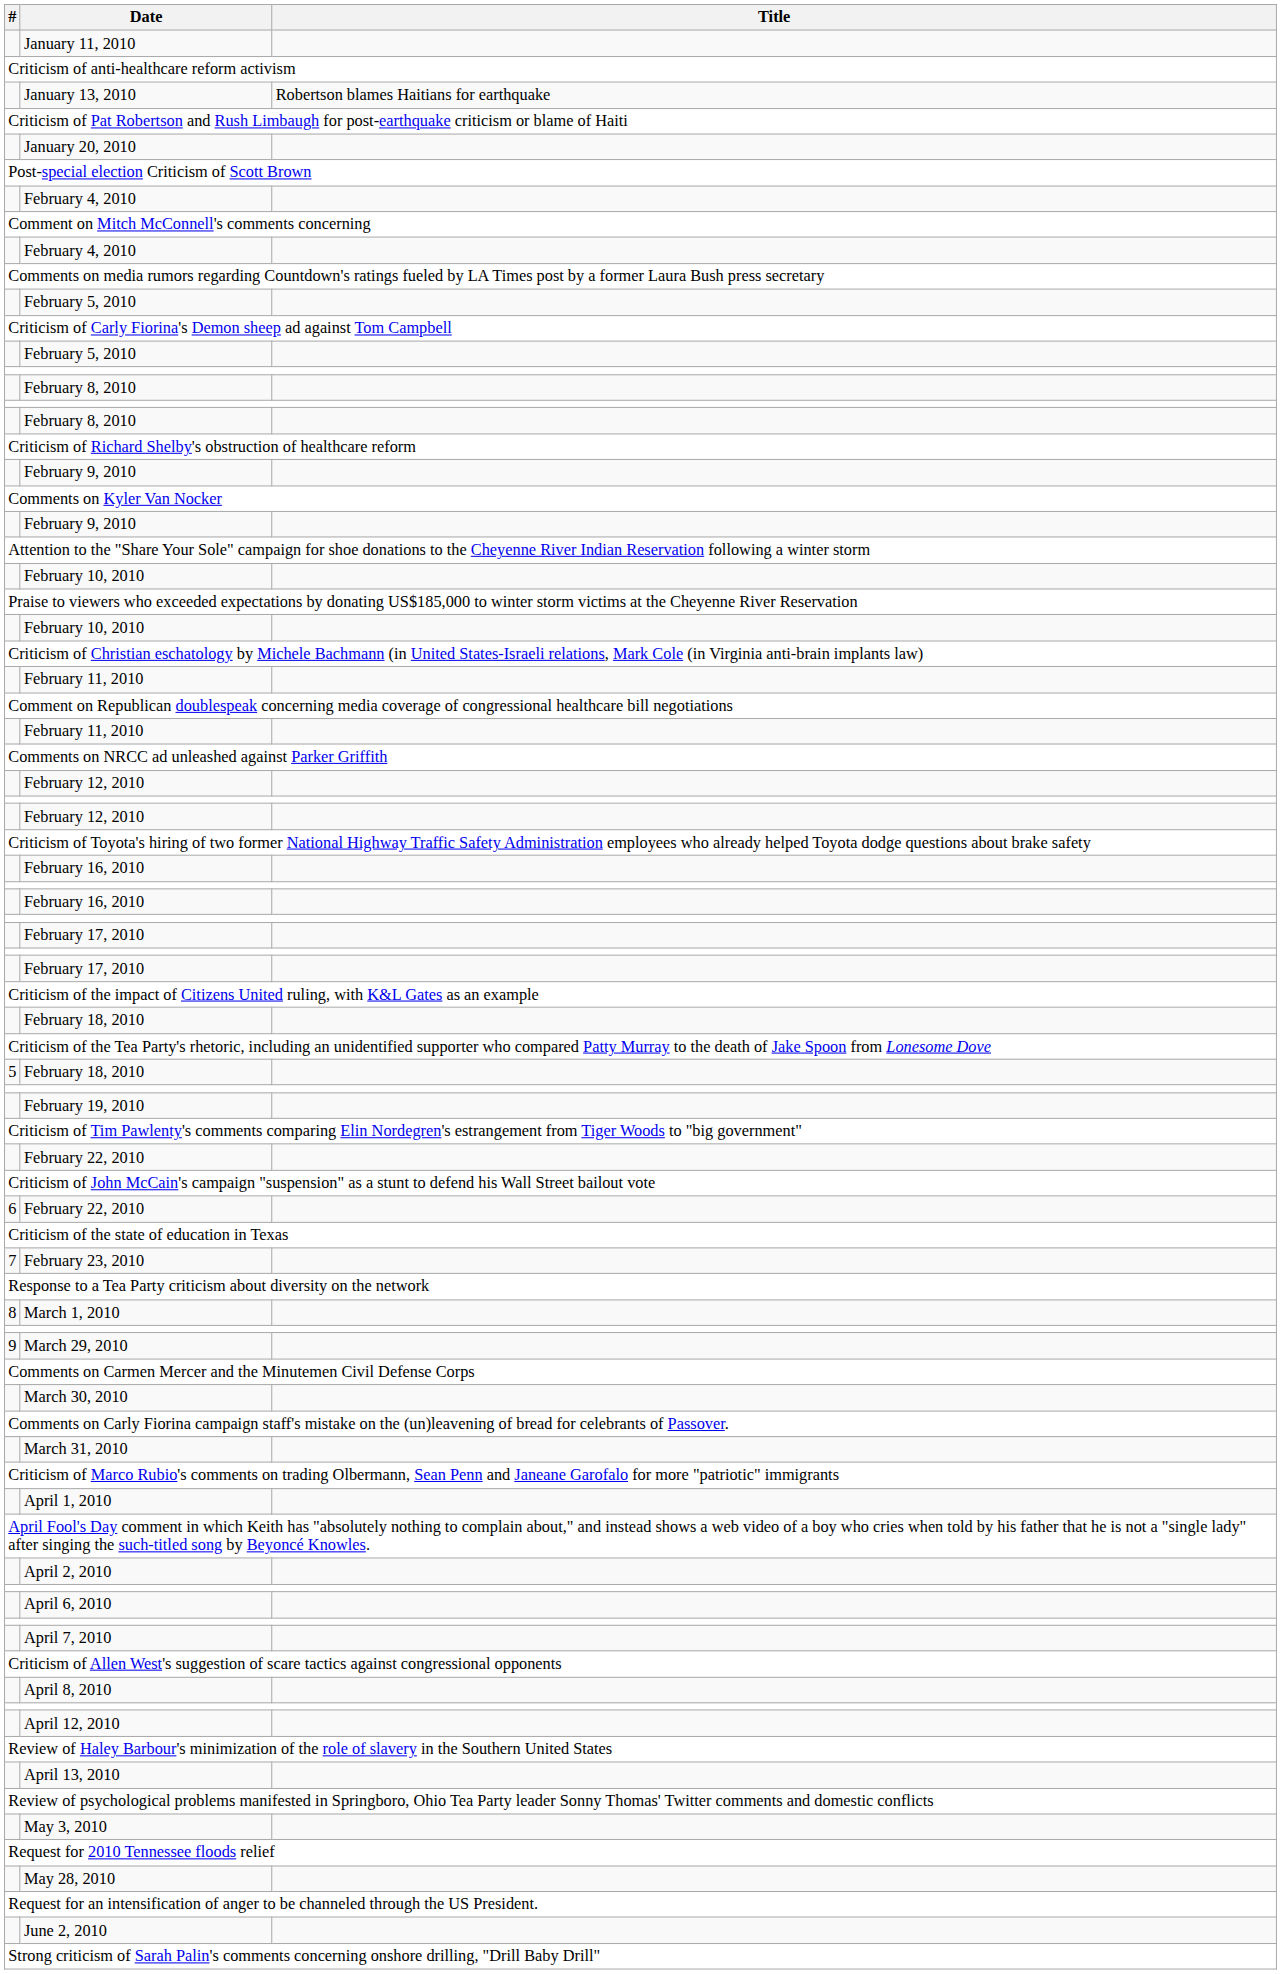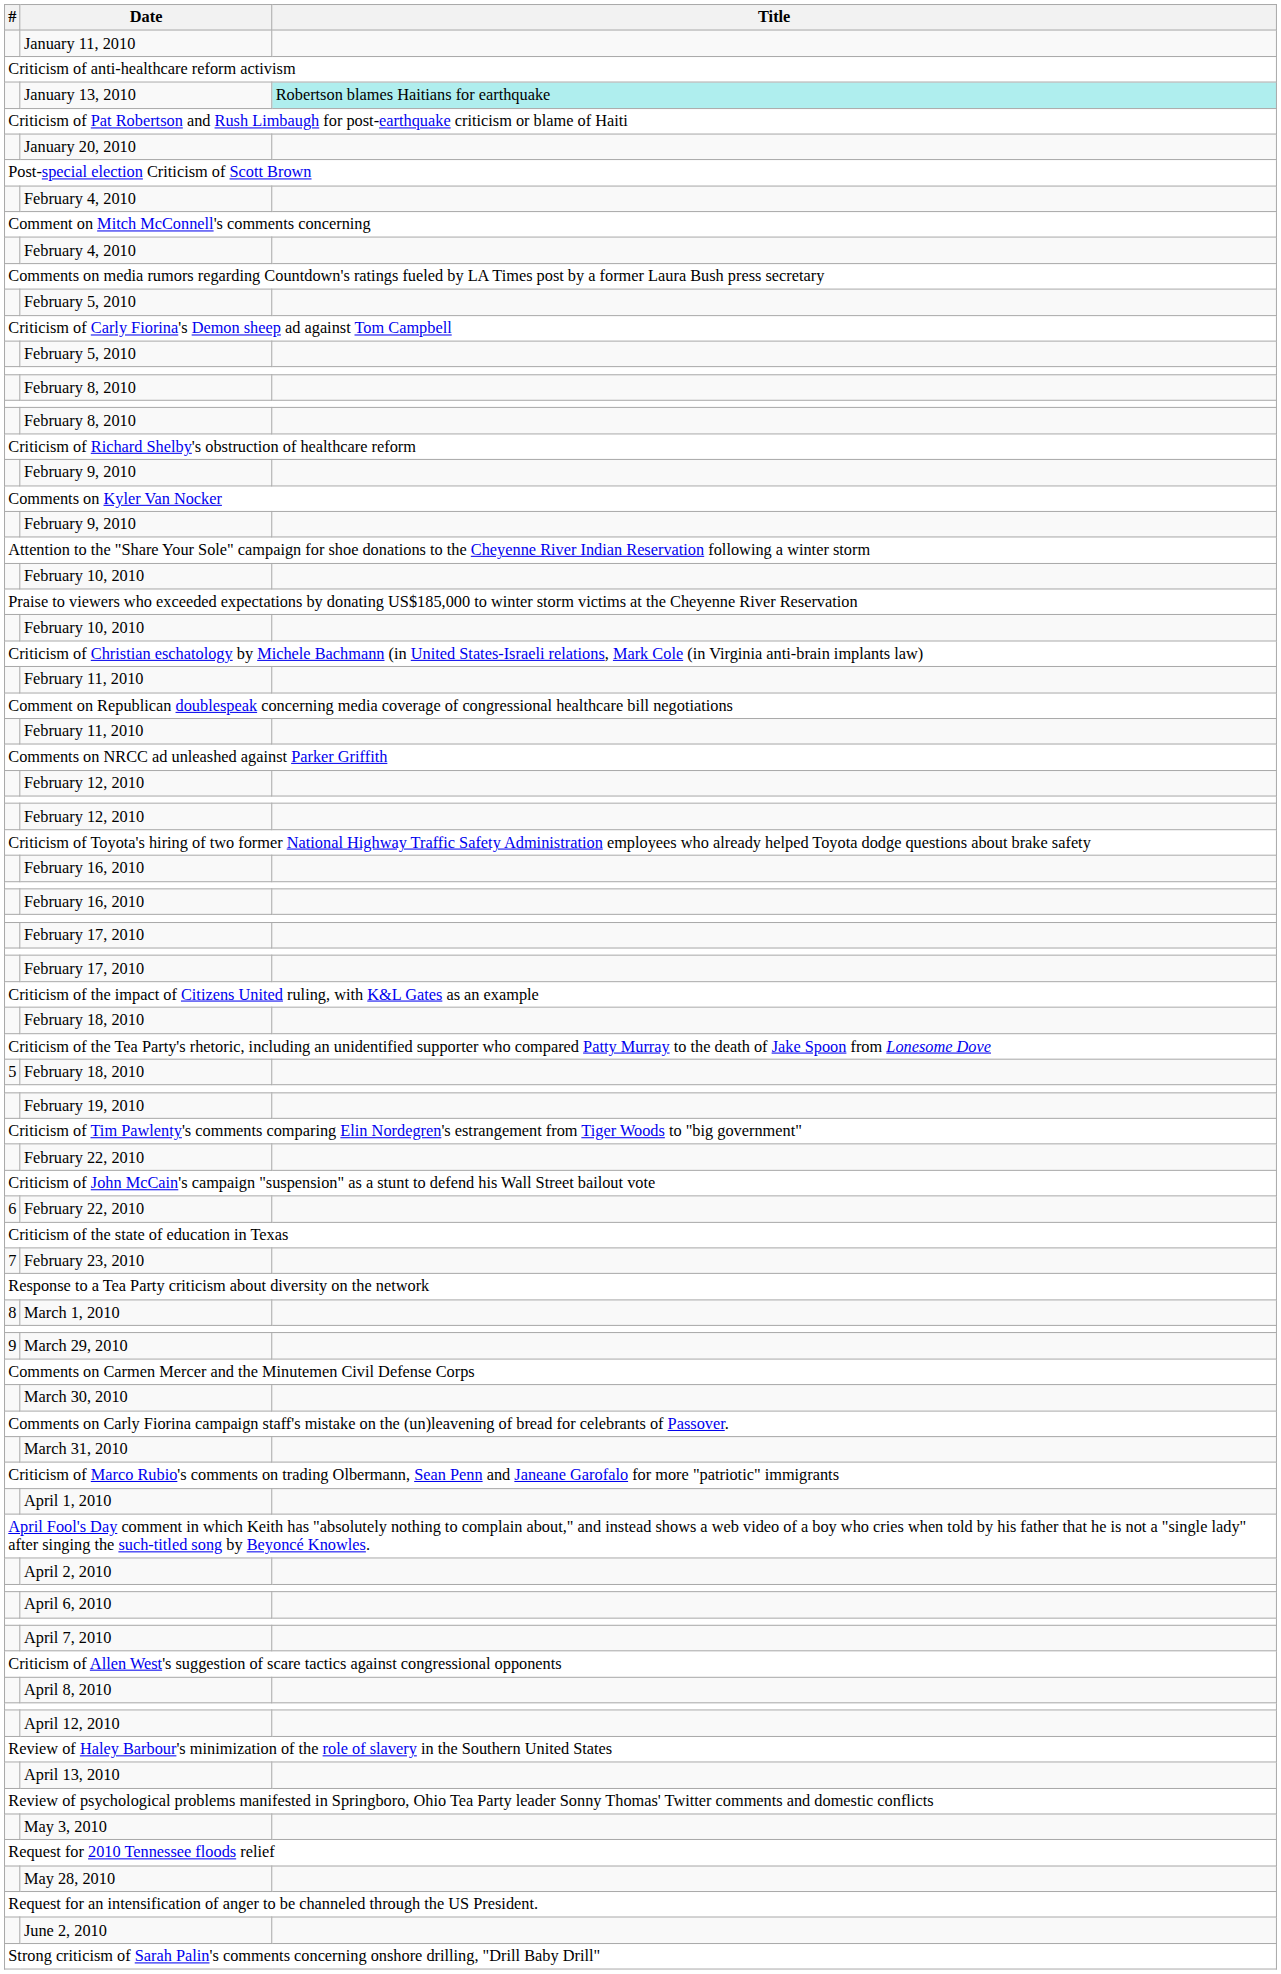(413, 95) no background -> (413, 95) paleturquoise background
